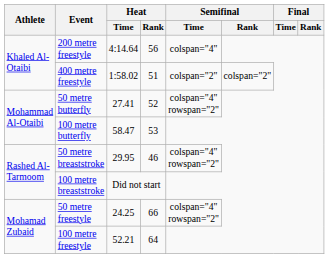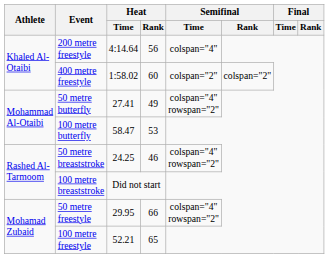(153, 76) 51 -> (153, 76) 60
(153, 104) 52 -> (153, 104) 49
(123, 158) 29.95 -> (123, 158) 24.25
(123, 213) 24.25 -> (123, 213) 29.95
(153, 240) 64 -> (153, 240) 65
